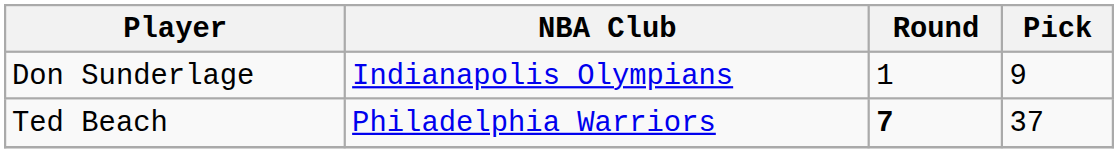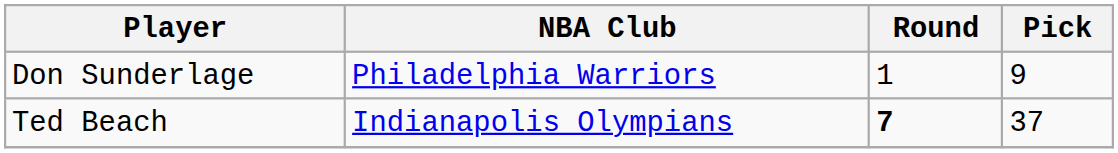(543, 76) Indianapolis Olympians -> (534, 76) Philadelphia Warriors
(534, 123) Philadelphia Warriors -> (543, 123) Indianapolis Olympians
